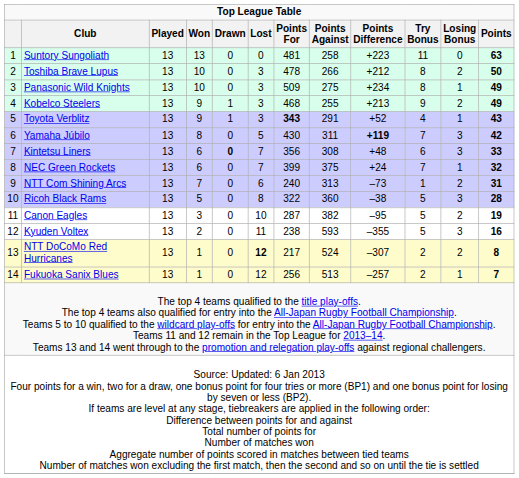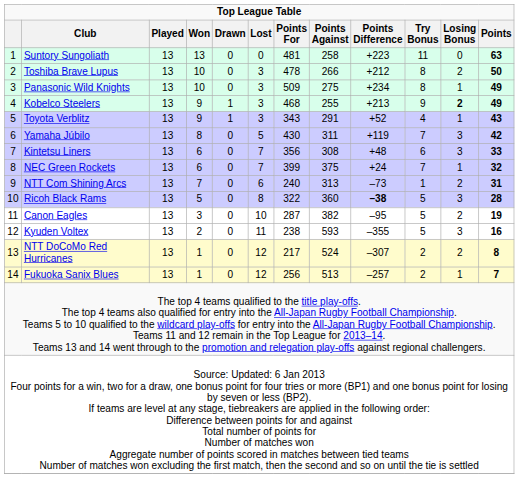(460, 103) normal -> (460, 103) bold
(292, 119) bold -> (292, 119) normal
(378, 135) bold -> (378, 135) normal
(230, 151) bold -> (230, 151) normal
(378, 199) normal -> (378, 199) bold
(261, 253) bold -> (261, 253) normal
